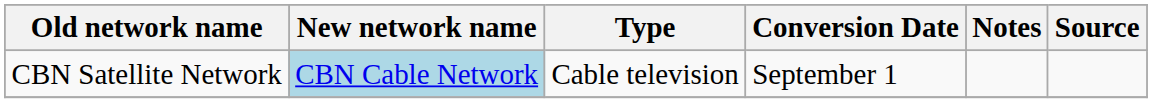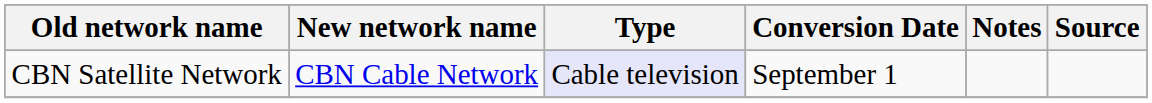(417, 73) lightblue background -> (417, 73) no background
(645, 73) no background -> (645, 73) lavender background
